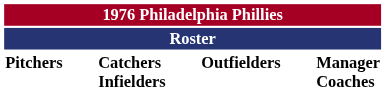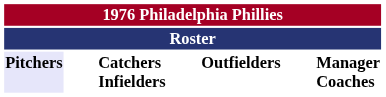(34, 62) no background -> (34, 62) lavender background
